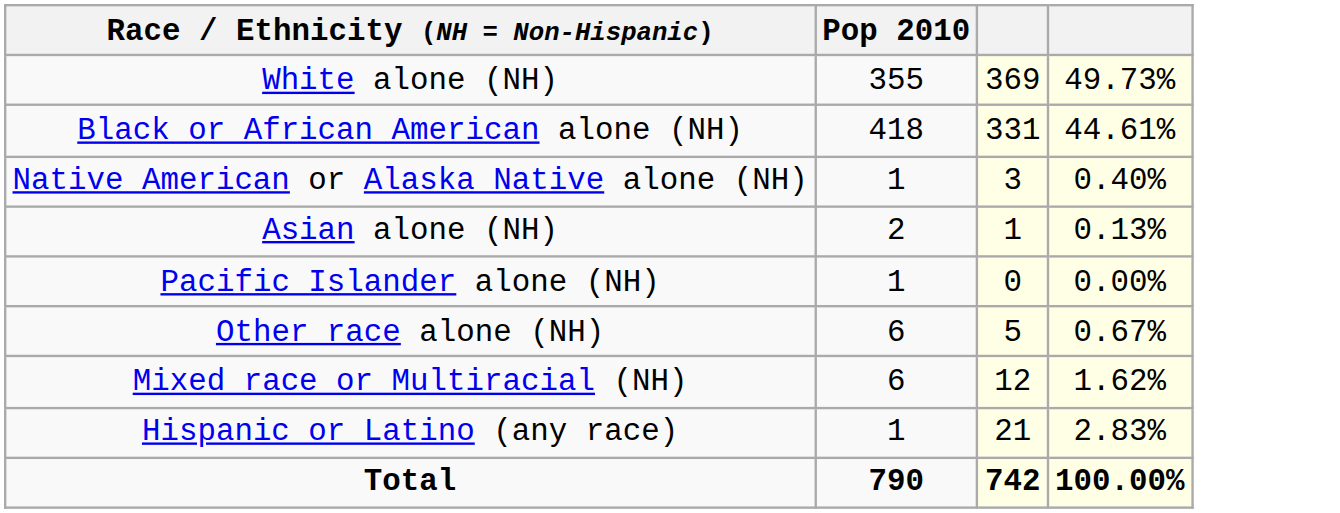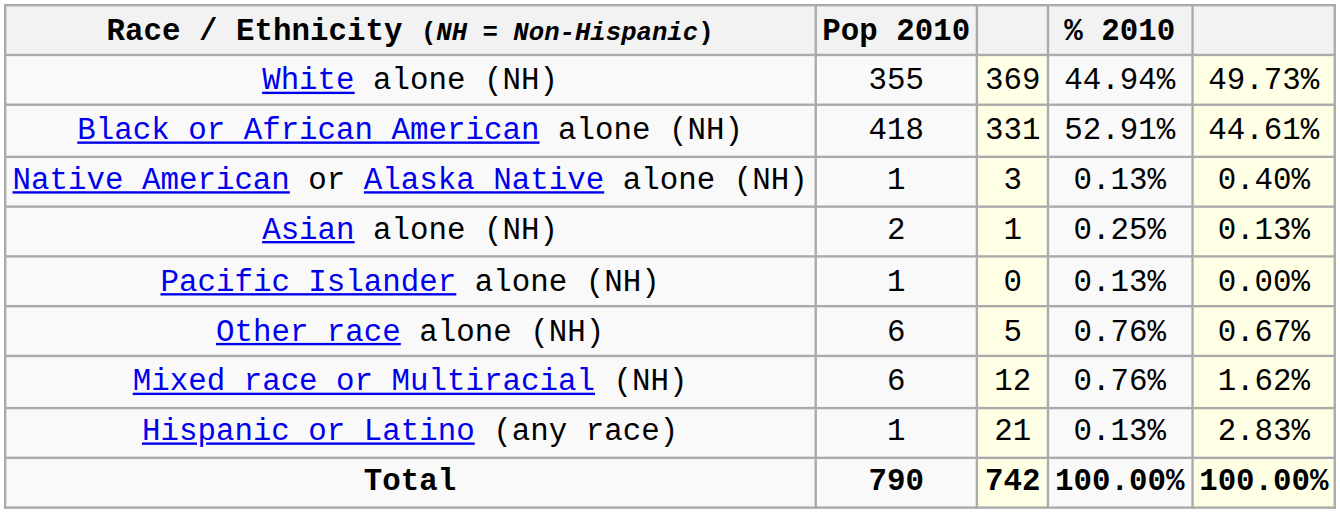+ column: (1120, 30)
